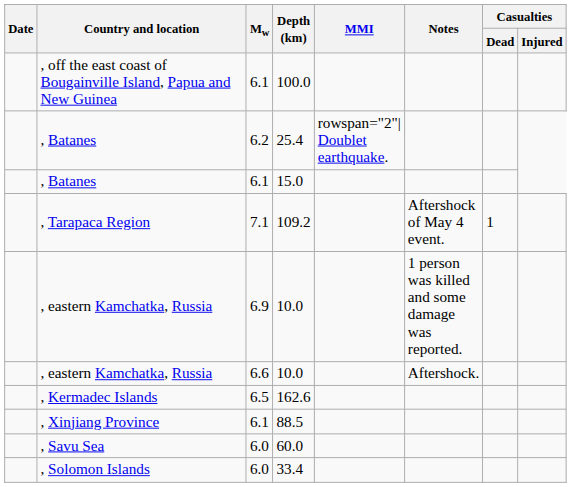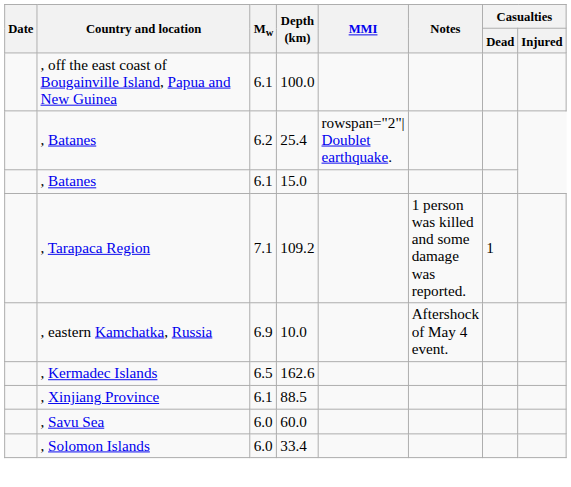(442, 222) Aftershock of May 4 event. -> (443, 248) 1 person was killed and some damage was reported.
(439, 306) 1 person was killed and some damage was reported. -> (445, 332) Aftershock of May 4 event.
- row: (126, 373)
